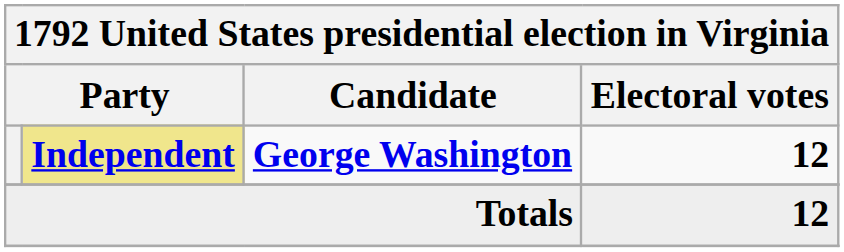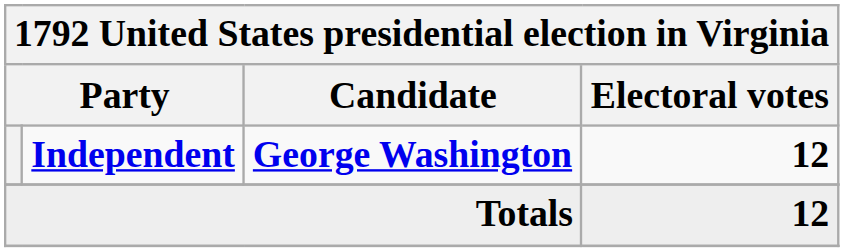(133, 154) khaki background -> (133, 154) no background
